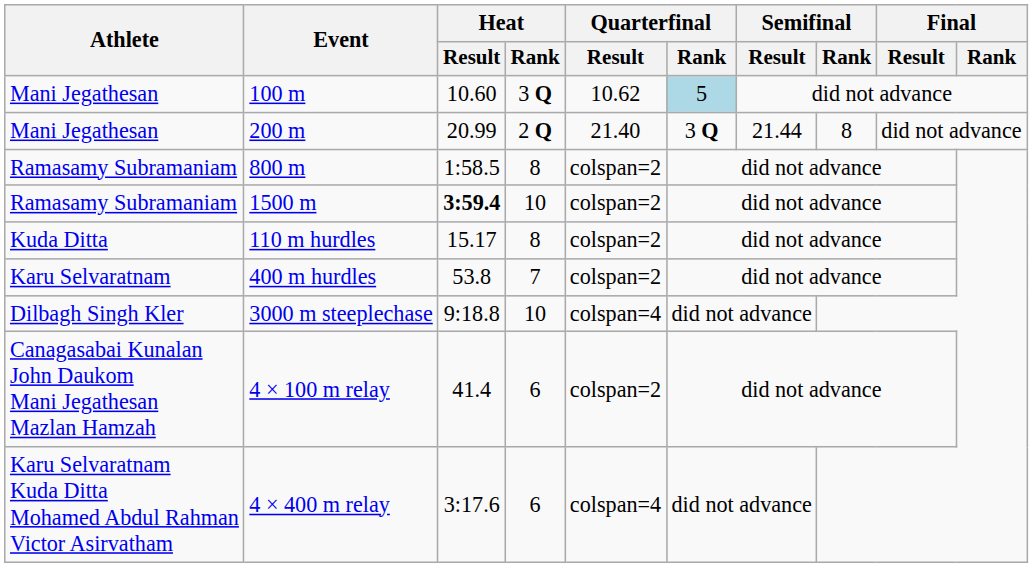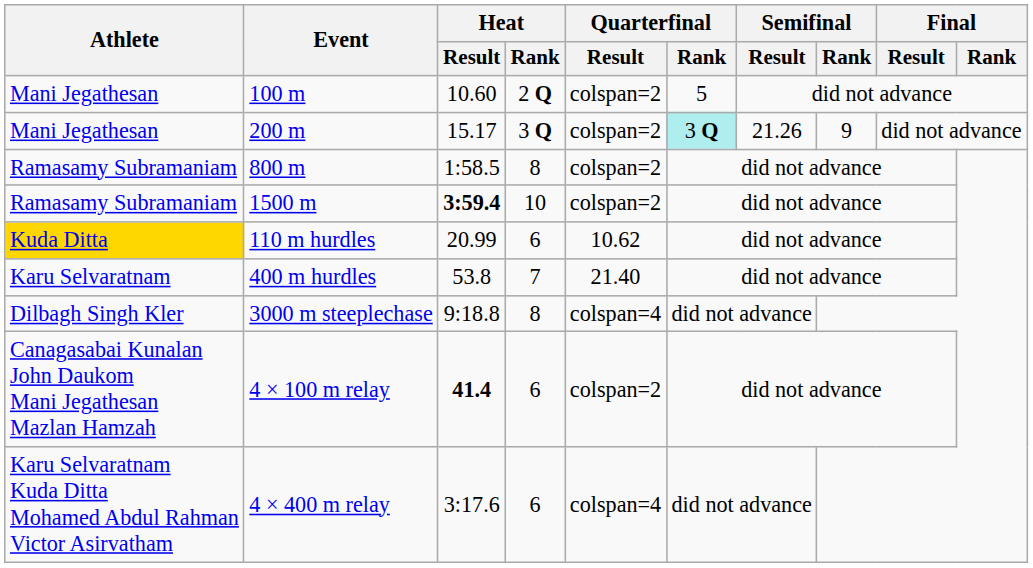(535, 94) 3 Q -> (535, 94) 2 Q
(615, 94) 10.62 -> (616, 94) colspan=2
(702, 94) lightblue background -> (702, 94) no background
(472, 130) 20.99 -> (472, 130) 15.17
(535, 130) 2 Q -> (535, 130) 3 Q
(615, 130) 21.40 -> (616, 130) colspan=2
(702, 130) no background -> (702, 130) paleturquoise background
(777, 130) 21.44 -> (777, 130) 21.26
(847, 130) 8 -> (847, 130) 9
(59, 240) no background -> (59, 240) gold background
(472, 240) 15.17 -> (472, 240) 20.99
(535, 240) 8 -> (535, 240) 6
(616, 240) colspan=2 -> (615, 240) 10.62
(616, 277) colspan=2 -> (615, 277) 21.40
(535, 313) 10 -> (535, 313) 8
(472, 389) normal -> (472, 389) bold
